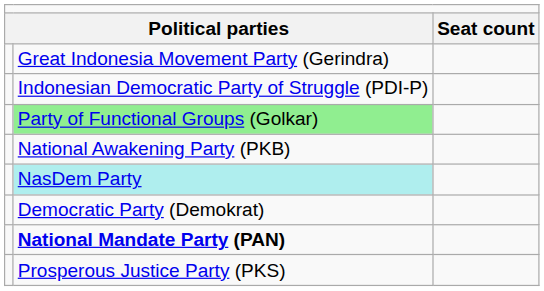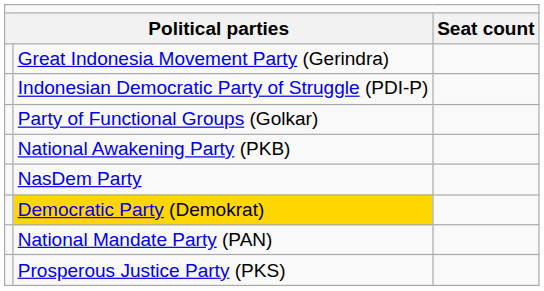(168, 118) lightgreen background -> (168, 118) no background
(80, 179) paleturquoise background -> (80, 179) no background
(141, 209) no background -> (141, 209) gold background
(151, 239) bold -> (145, 239) normal
